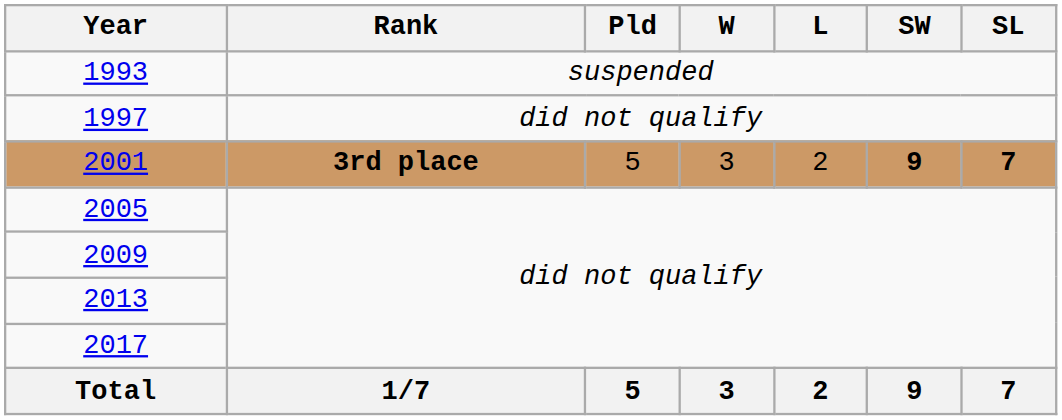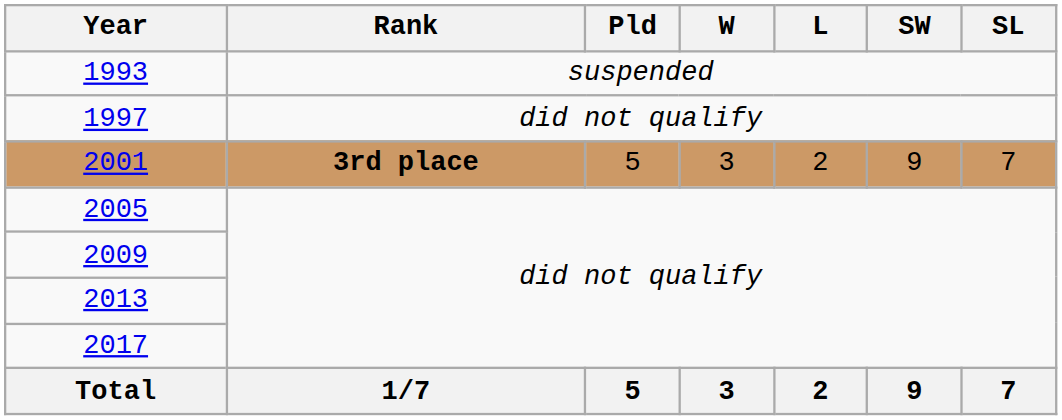(914, 164) bold -> (914, 164) normal
(1008, 164) bold -> (1008, 164) normal
